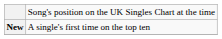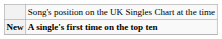(89, 27) normal -> (93, 27) bold
